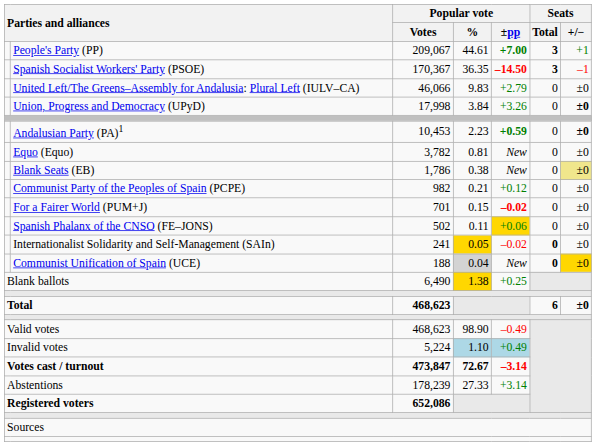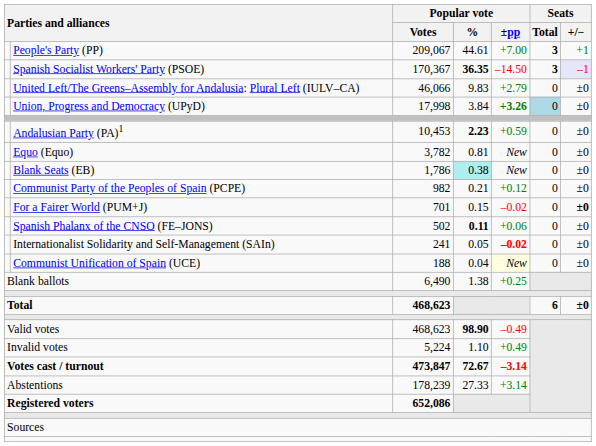(513, 50) bold -> (513, 50) normal
(476, 69) normal -> (476, 69) bold
(511, 69) bold -> (511, 69) normal
(583, 69) no background -> (583, 69) lavender background
(513, 106) normal -> (513, 106) bold
(555, 106) no background -> (555, 106) lightblue background
(583, 106) bold -> (583, 106) normal
(478, 131) normal -> (478, 131) bold
(513, 131) bold -> (513, 131) normal
(583, 131) bold -> (583, 131) normal
(478, 170) no background -> (478, 170) paleturquoise background
(583, 170) khaki background -> (583, 170) no background
(514, 207) bold -> (514, 207) normal
(583, 207) normal -> (583, 207) bold
(479, 226) normal -> (479, 226) bold
(513, 226) gold background -> (513, 226) no background
(478, 244) gold background -> (478, 244) no background
(514, 244) normal -> (514, 244) bold
(555, 244) bold -> (555, 244) normal
(478, 263) lightgrey background -> (478, 263) no background
(517, 263) no background -> (517, 263) lightyellow background
(555, 263) bold -> (555, 263) normal
(583, 263) gold background -> (583, 263) no background
(478, 281) gold background -> (478, 281) no background
(476, 329) normal -> (476, 329) bold
(478, 347) lightblue background -> (478, 347) no background
(513, 347) lightblue background -> (513, 347) no background
